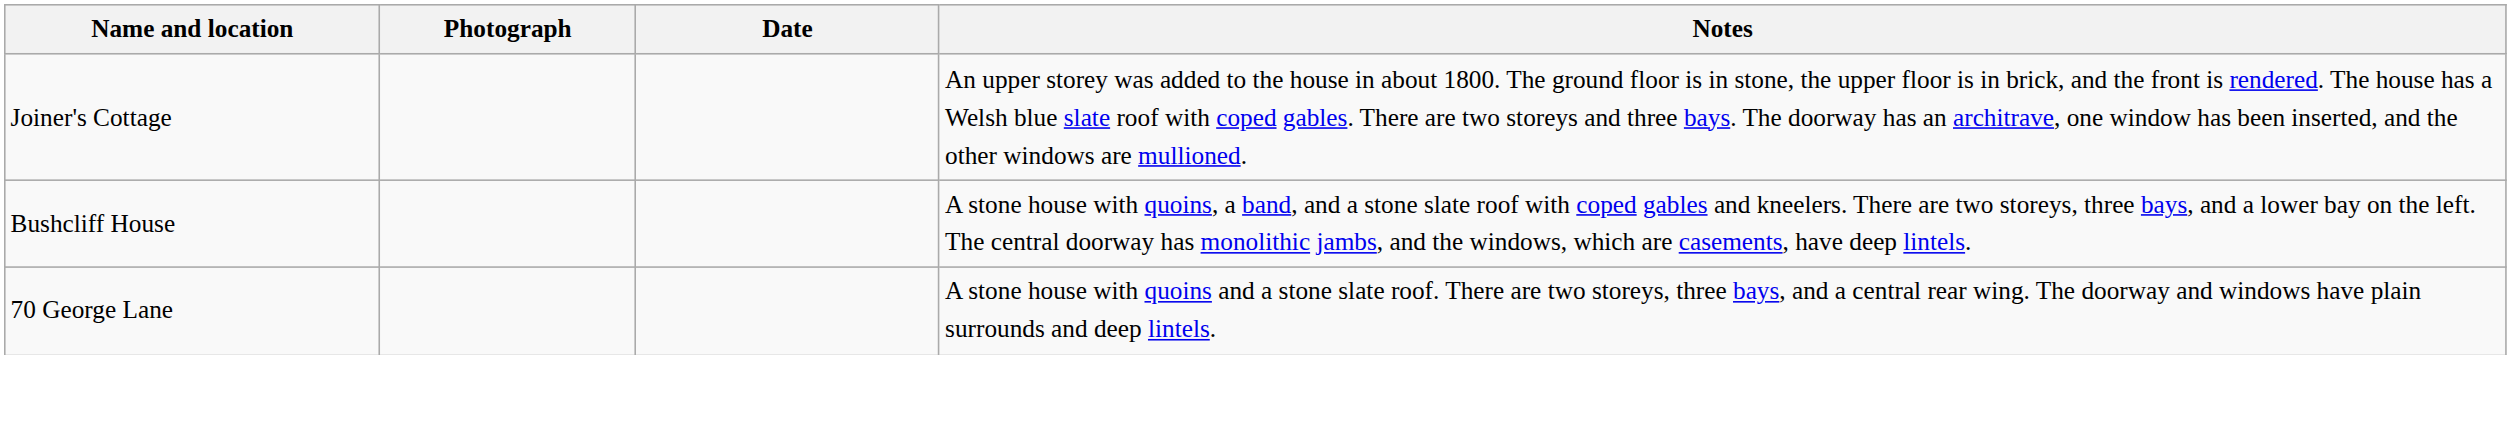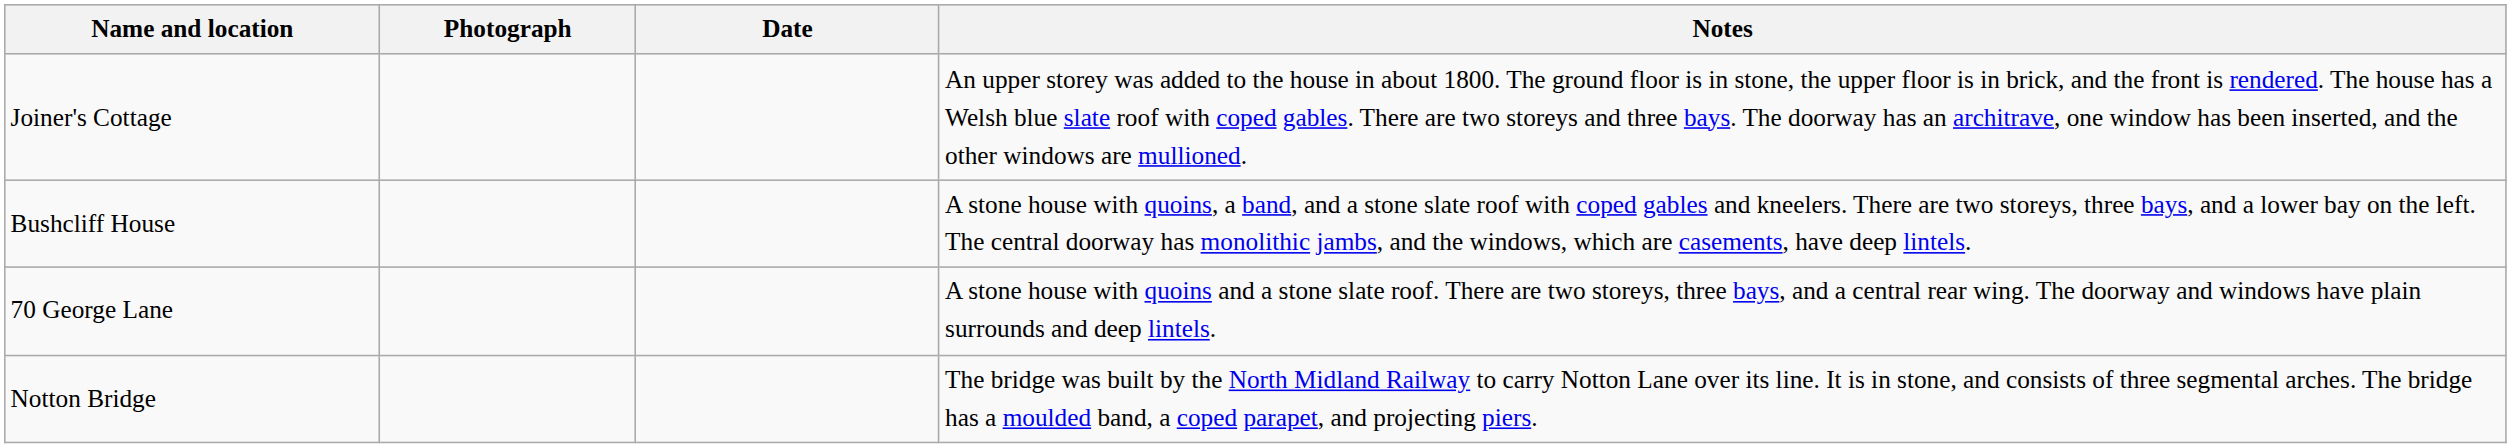+ row: (83, 398)
